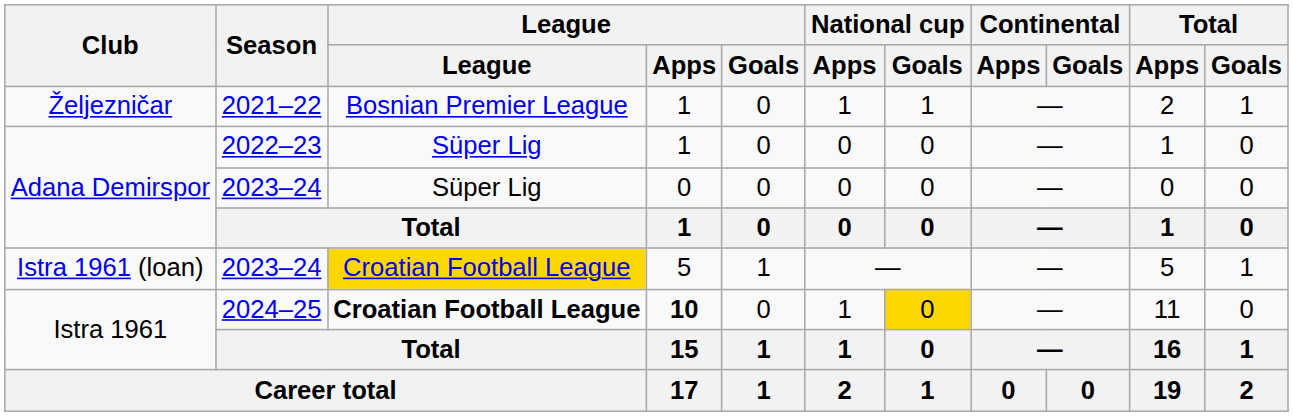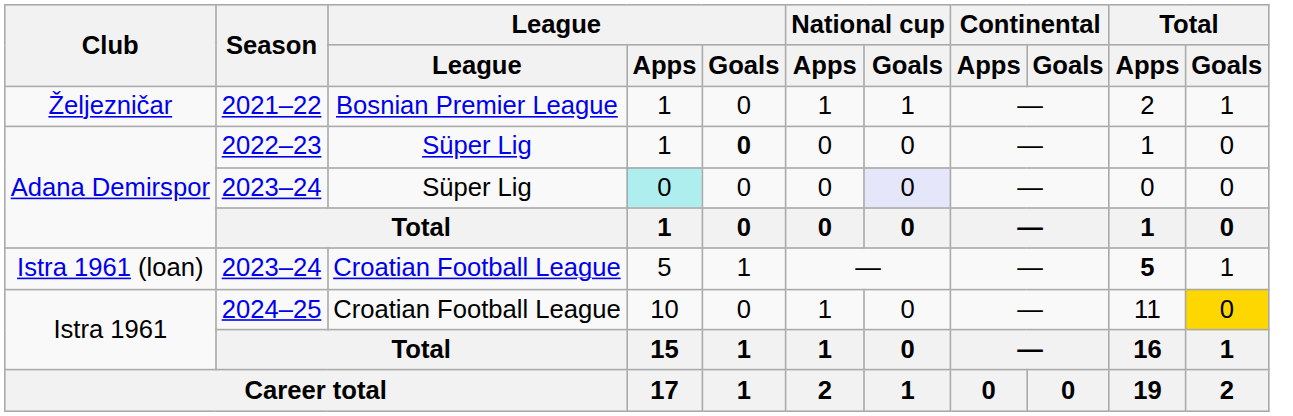(764, 146) normal -> (744, 146) bold
(684, 187) no background -> (664, 187) paleturquoise background
(927, 187) no background -> (908, 187) lavender background
(487, 268) gold background -> (477, 268) no background
(1167, 268) normal -> (1147, 268) bold
(487, 308) bold -> (477, 308) normal
(684, 308) bold -> (664, 308) normal
(927, 308) gold background -> (908, 308) no background
(1246, 308) no background -> (1227, 308) gold background
